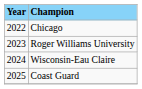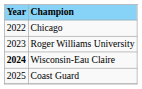(16, 59) normal -> (16, 59) bold
